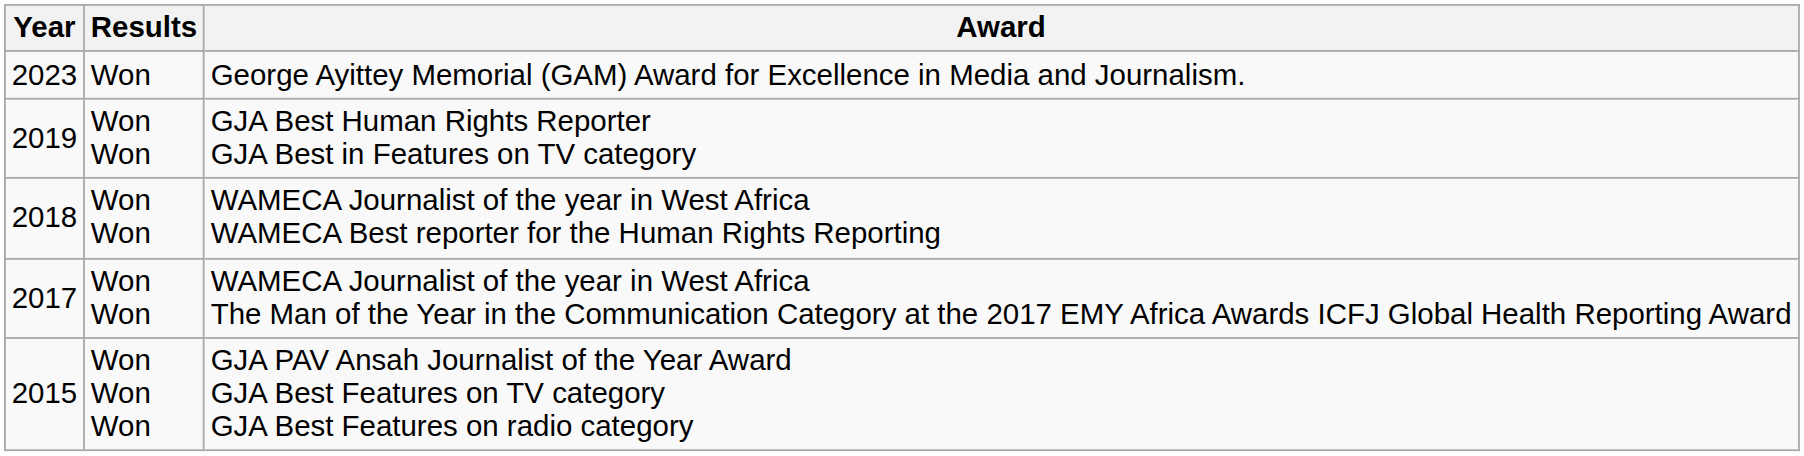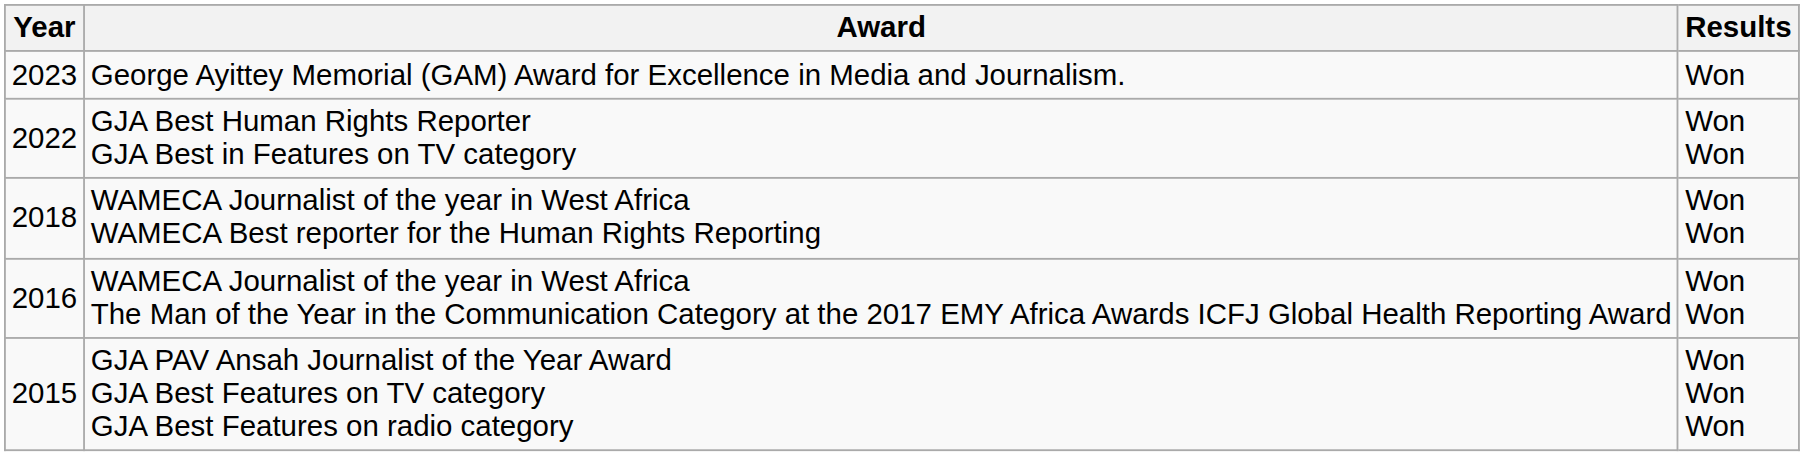columns swapped: (1001, 27) <-> (144, 27)
(44, 137) 2019 -> (44, 137) 2022
(44, 297) 2017 -> (44, 297) 2016
